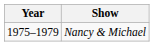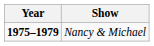(33, 31) normal -> (33, 31) bold
